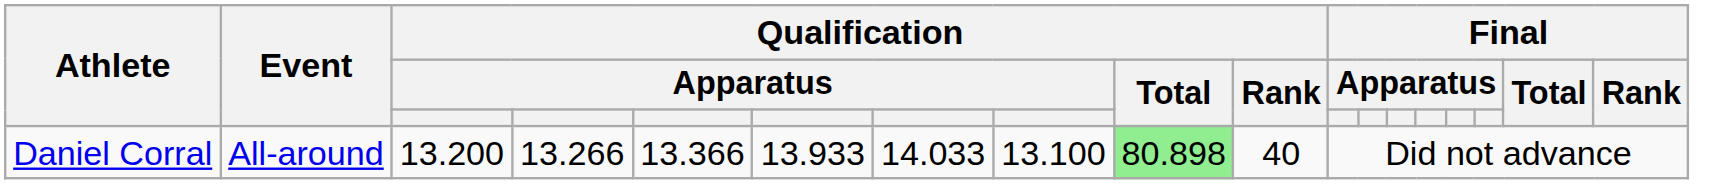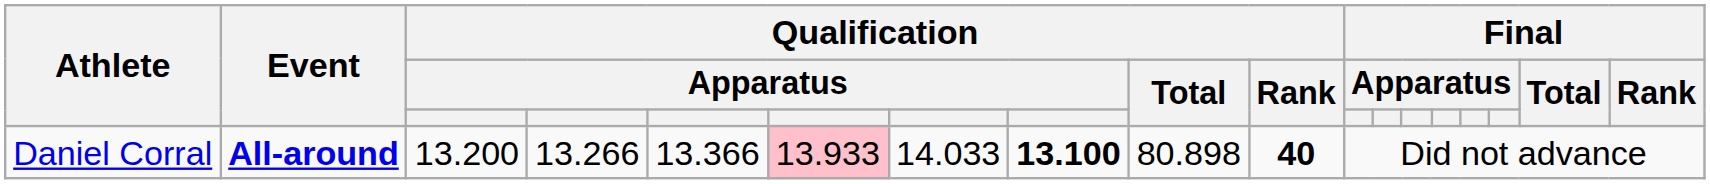(306, 153) normal -> (313, 153) bold
(813, 153) no background -> (828, 153) pink background
(1053, 153) normal -> (1068, 153) bold
(1174, 153) lightgreen background -> (1189, 153) no background
(1281, 153) normal -> (1296, 153) bold
